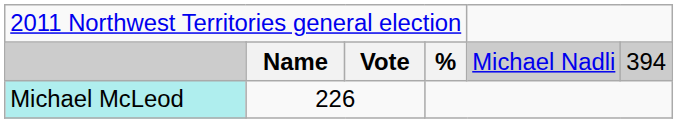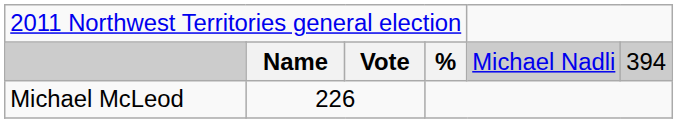(97, 99) paleturquoise background -> (97, 99) no background
